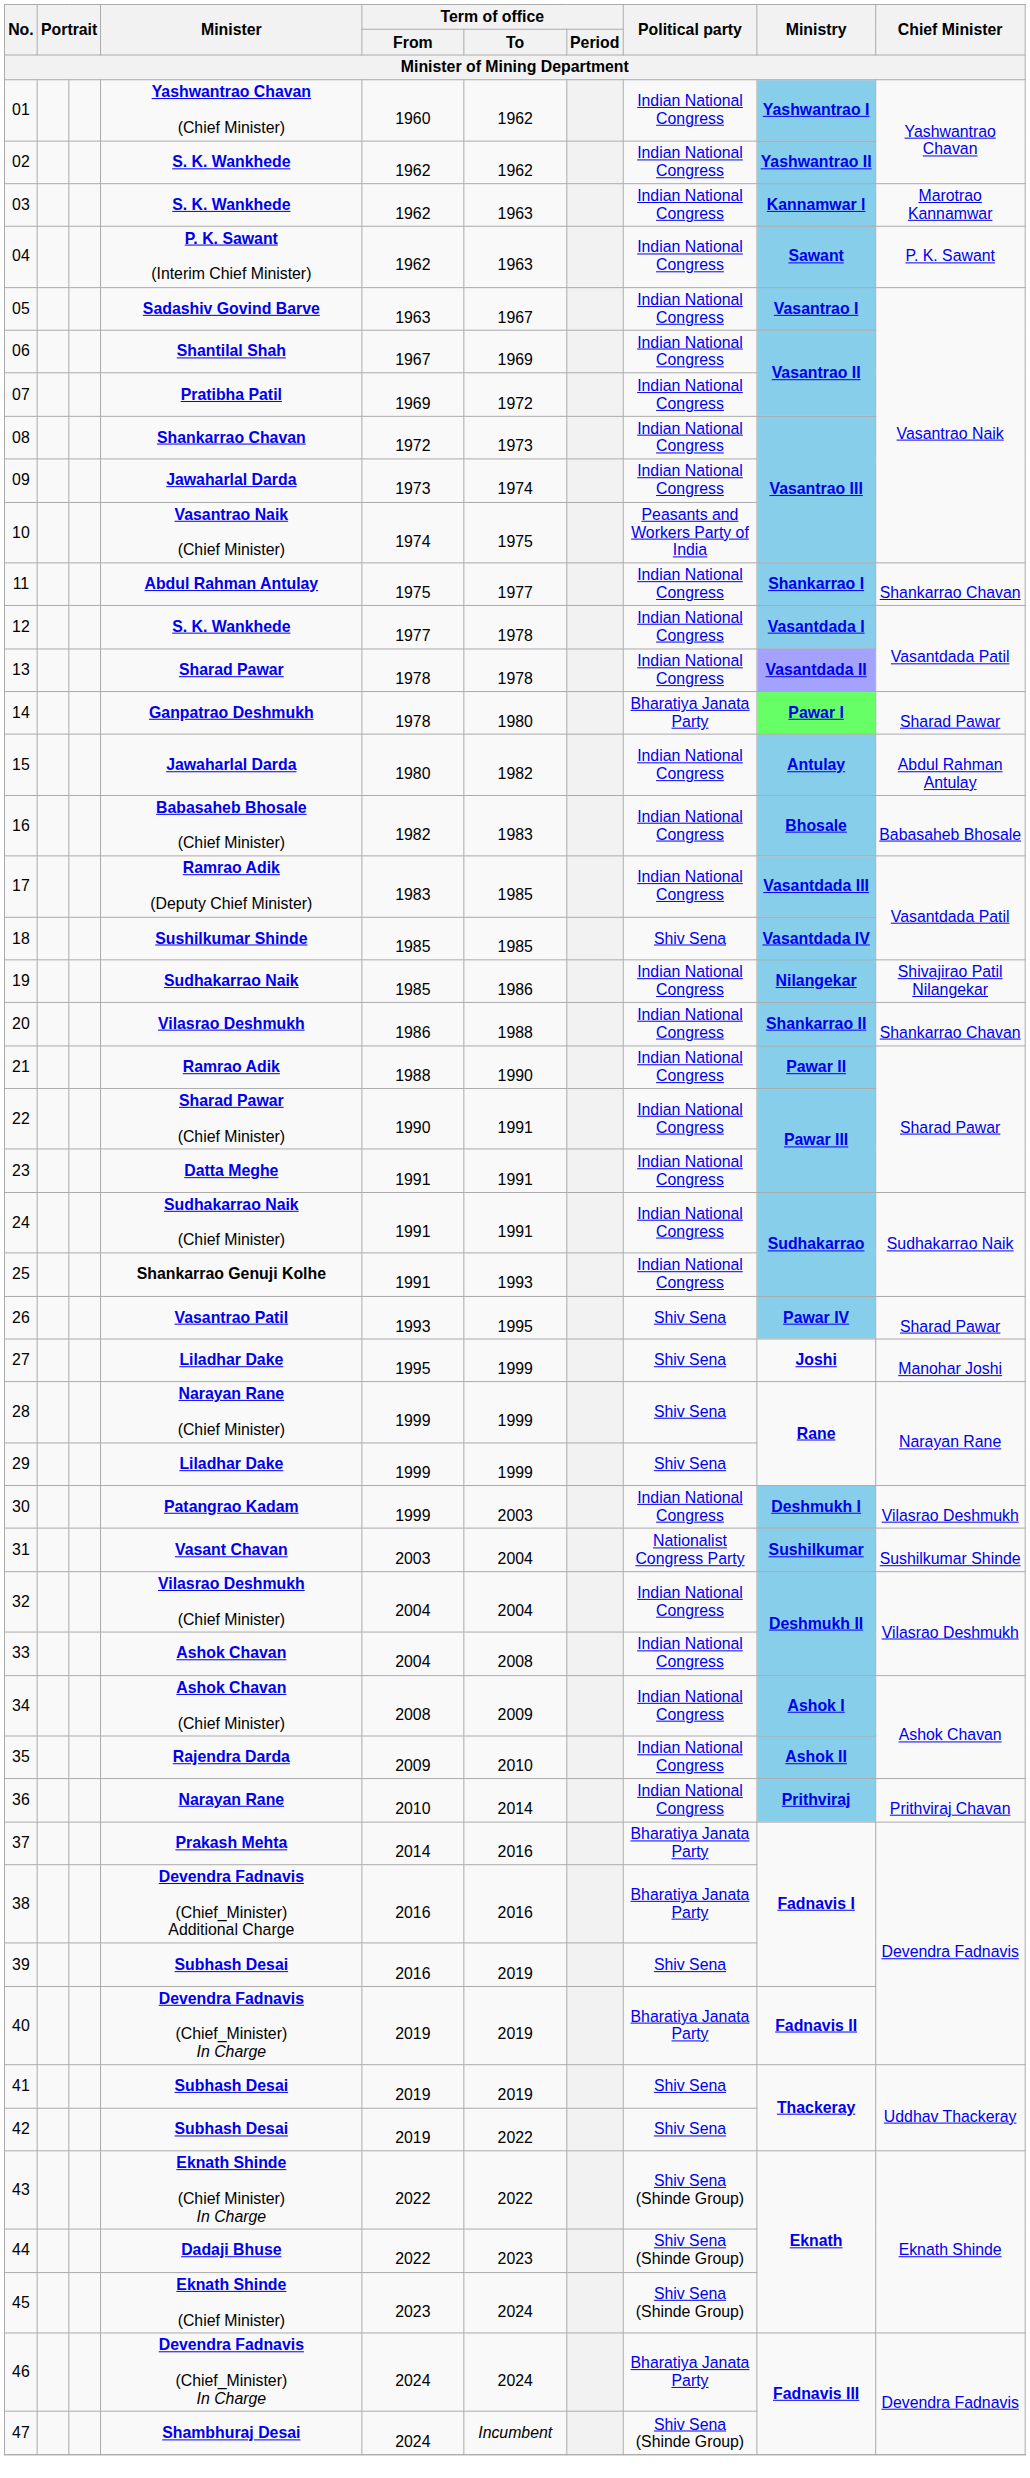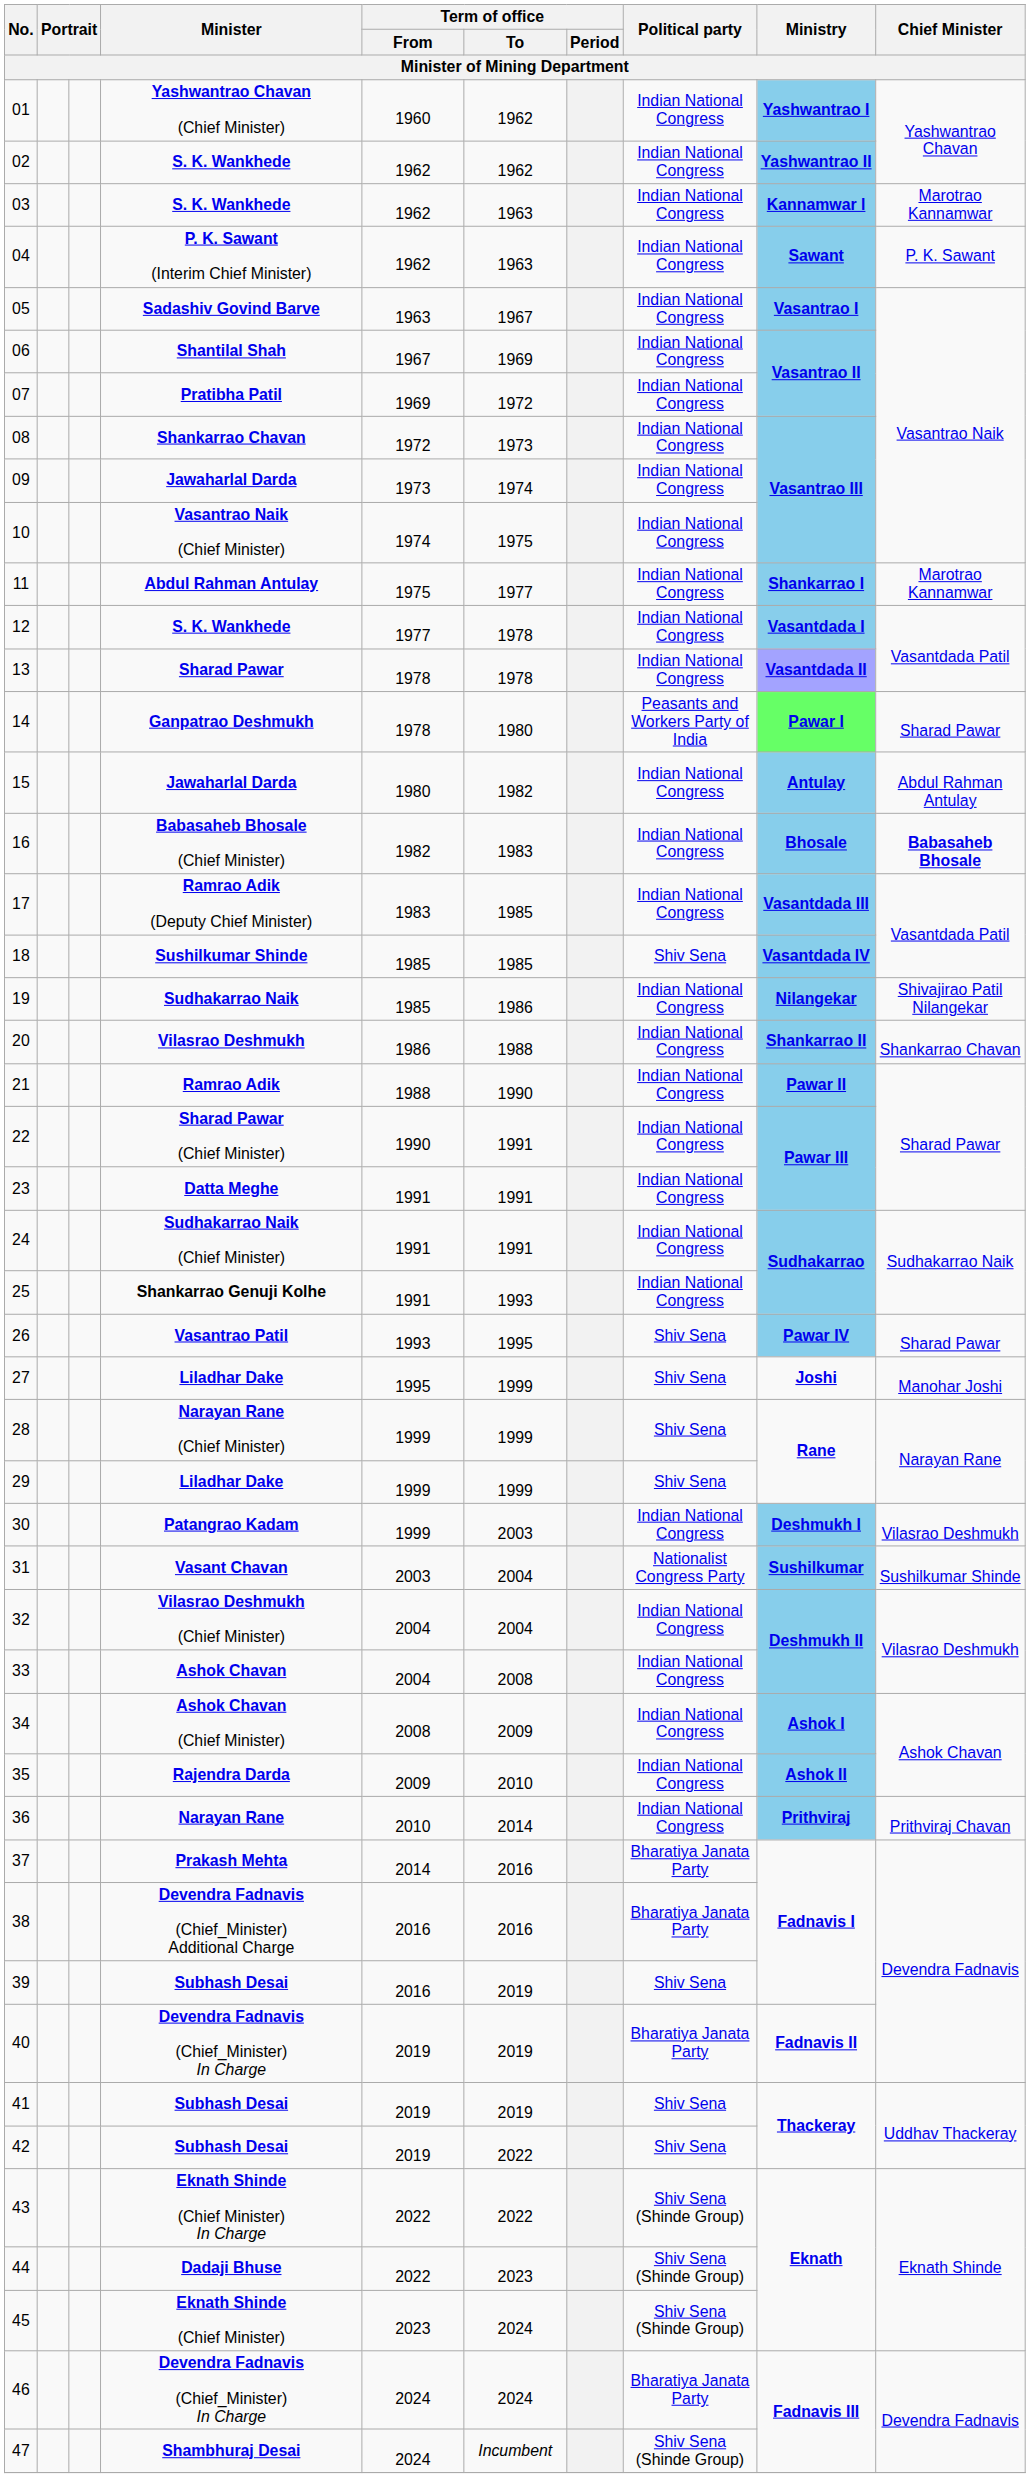(690, 532) Peasants and Workers Party of India -> (690, 532) Indian National Congress
(950, 593) Shankarrao Chavan -> (950, 584) Marotrao Kannamwar
(690, 713) Bharatiya Janata Party -> (690, 721) Peasants and Workers Party of India
(950, 834) normal -> (950, 852) bold
